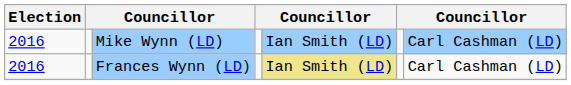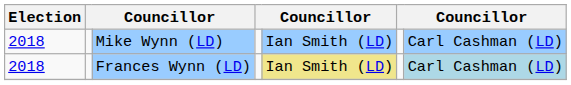(26, 42) 2016 -> (26, 42) 2018
(26, 67) 2016 -> (26, 67) 2018
(485, 67) no background -> (485, 67) lightblue background
